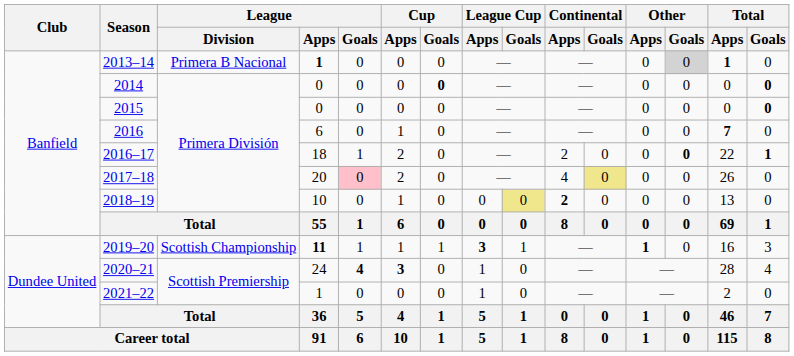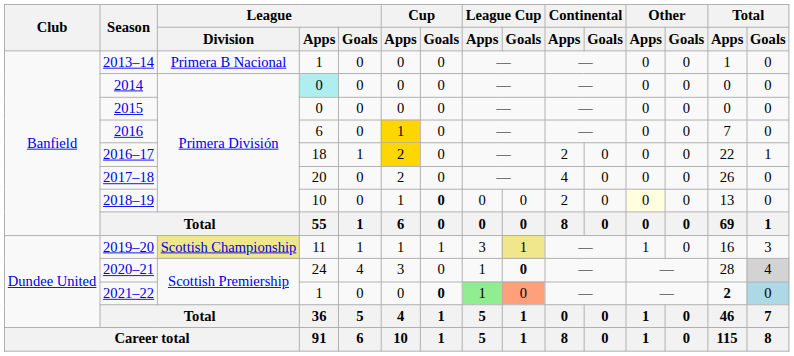(319, 62) bold -> (319, 62) normal
(686, 62) lightgrey background -> (686, 62) no background
(727, 62) bold -> (727, 62) normal
(319, 85) no background -> (319, 85) paleturquoise background
(441, 85) bold -> (441, 85) normal
(768, 85) bold -> (768, 85) normal
(768, 108) bold -> (768, 108) normal
(401, 131) no background -> (401, 131) gold background
(727, 131) bold -> (727, 131) normal
(401, 154) no background -> (401, 154) gold background
(686, 154) bold -> (686, 154) normal
(768, 154) bold -> (768, 154) normal
(360, 177) pink background -> (360, 177) no background
(605, 177) khaki background -> (605, 177) no background
(441, 200) normal -> (441, 200) bold
(523, 200) khaki background -> (523, 200) no background
(564, 200) bold -> (564, 200) normal
(646, 200) no background -> (646, 200) lightyellow background
(228, 246) no background -> (228, 246) khaki background
(319, 246) bold -> (319, 246) normal
(482, 246) bold -> (482, 246) normal
(523, 246) no background -> (523, 246) khaki background
(646, 246) bold -> (646, 246) normal
(360, 270) bold -> (360, 270) normal
(401, 270) bold -> (401, 270) normal
(523, 270) normal -> (523, 270) bold
(768, 270) no background -> (768, 270) lightgrey background
(441, 293) normal -> (441, 293) bold
(482, 293) no background -> (482, 293) lightgreen background
(523, 293) no background -> (523, 293) lightsalmon background
(727, 293) normal -> (727, 293) bold
(768, 293) no background -> (768, 293) lightblue background
